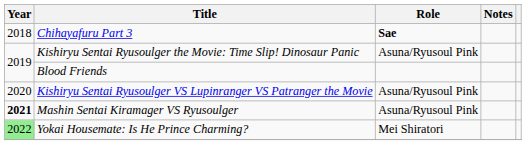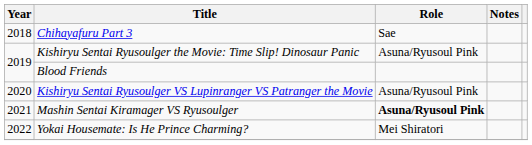(387, 33) bold -> (387, 33) normal
(19, 110) bold -> (19, 110) normal
(428, 110) normal -> (431, 110) bold
(19, 129) lightgreen background -> (19, 129) no background
